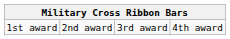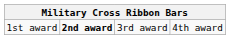(87, 27) normal -> (87, 27) bold
